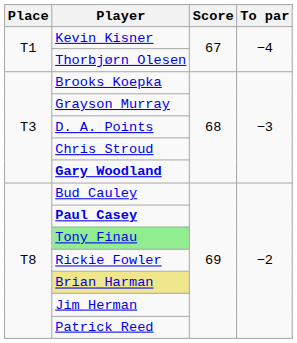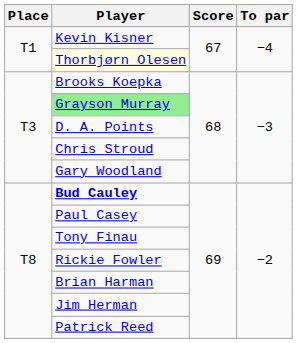(121, 60) no background -> (121, 60) lightyellow background
(113, 105) no background -> (113, 105) lightgreen background
(108, 171) bold -> (108, 171) normal
(96, 194) normal -> (96, 194) bold
(96, 216) bold -> (96, 216) normal
(96, 238) lightgreen background -> (96, 238) no background
(104, 283) khaki background -> (104, 283) no background
